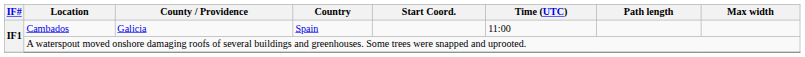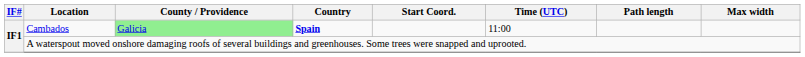(132, 28) no background -> (132, 28) lightgreen background
(307, 28) normal -> (308, 28) bold
